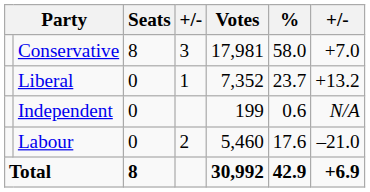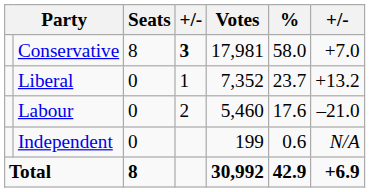(184, 50) normal -> (184, 50) bold
rows swapped: (46, 141) <-> (65, 111)
